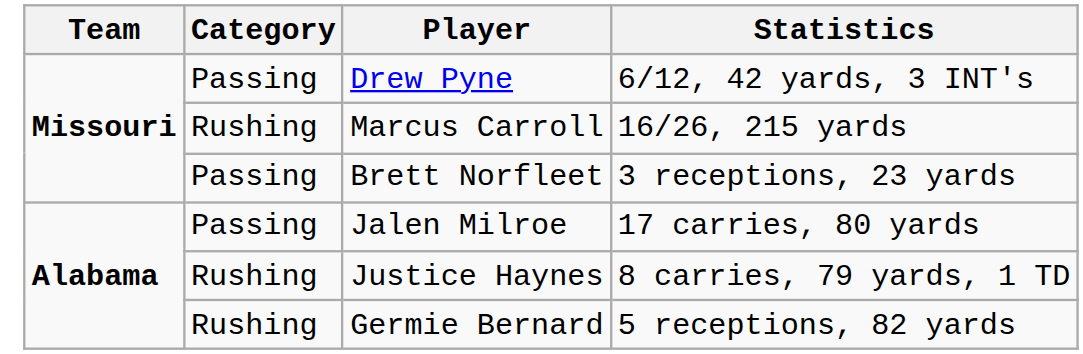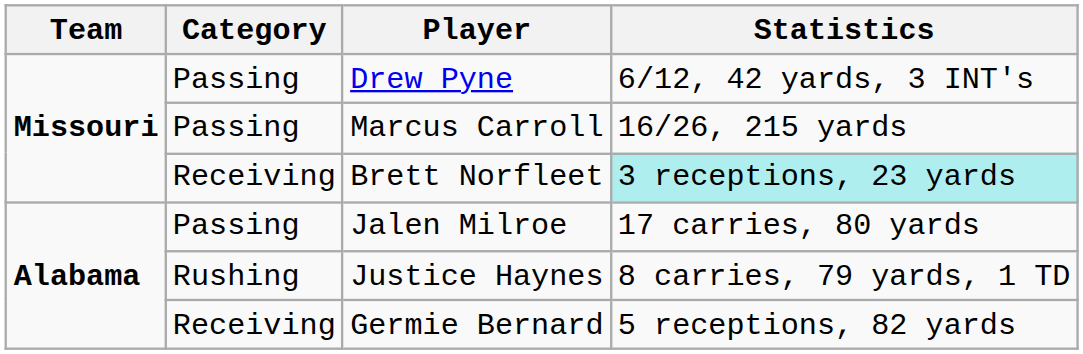(254, 128) Rushing -> (236, 128) Passing
(254, 177) Passing -> (254, 177) Receiving
(817, 177) no background -> (817, 177) paleturquoise background
(254, 325) Rushing -> (254, 325) Receiving
